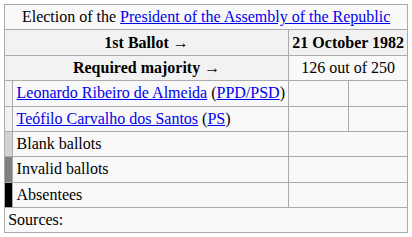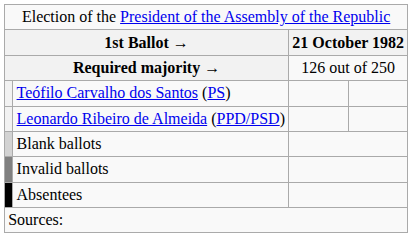rows swapped: (124, 118) <-> (151, 93)
